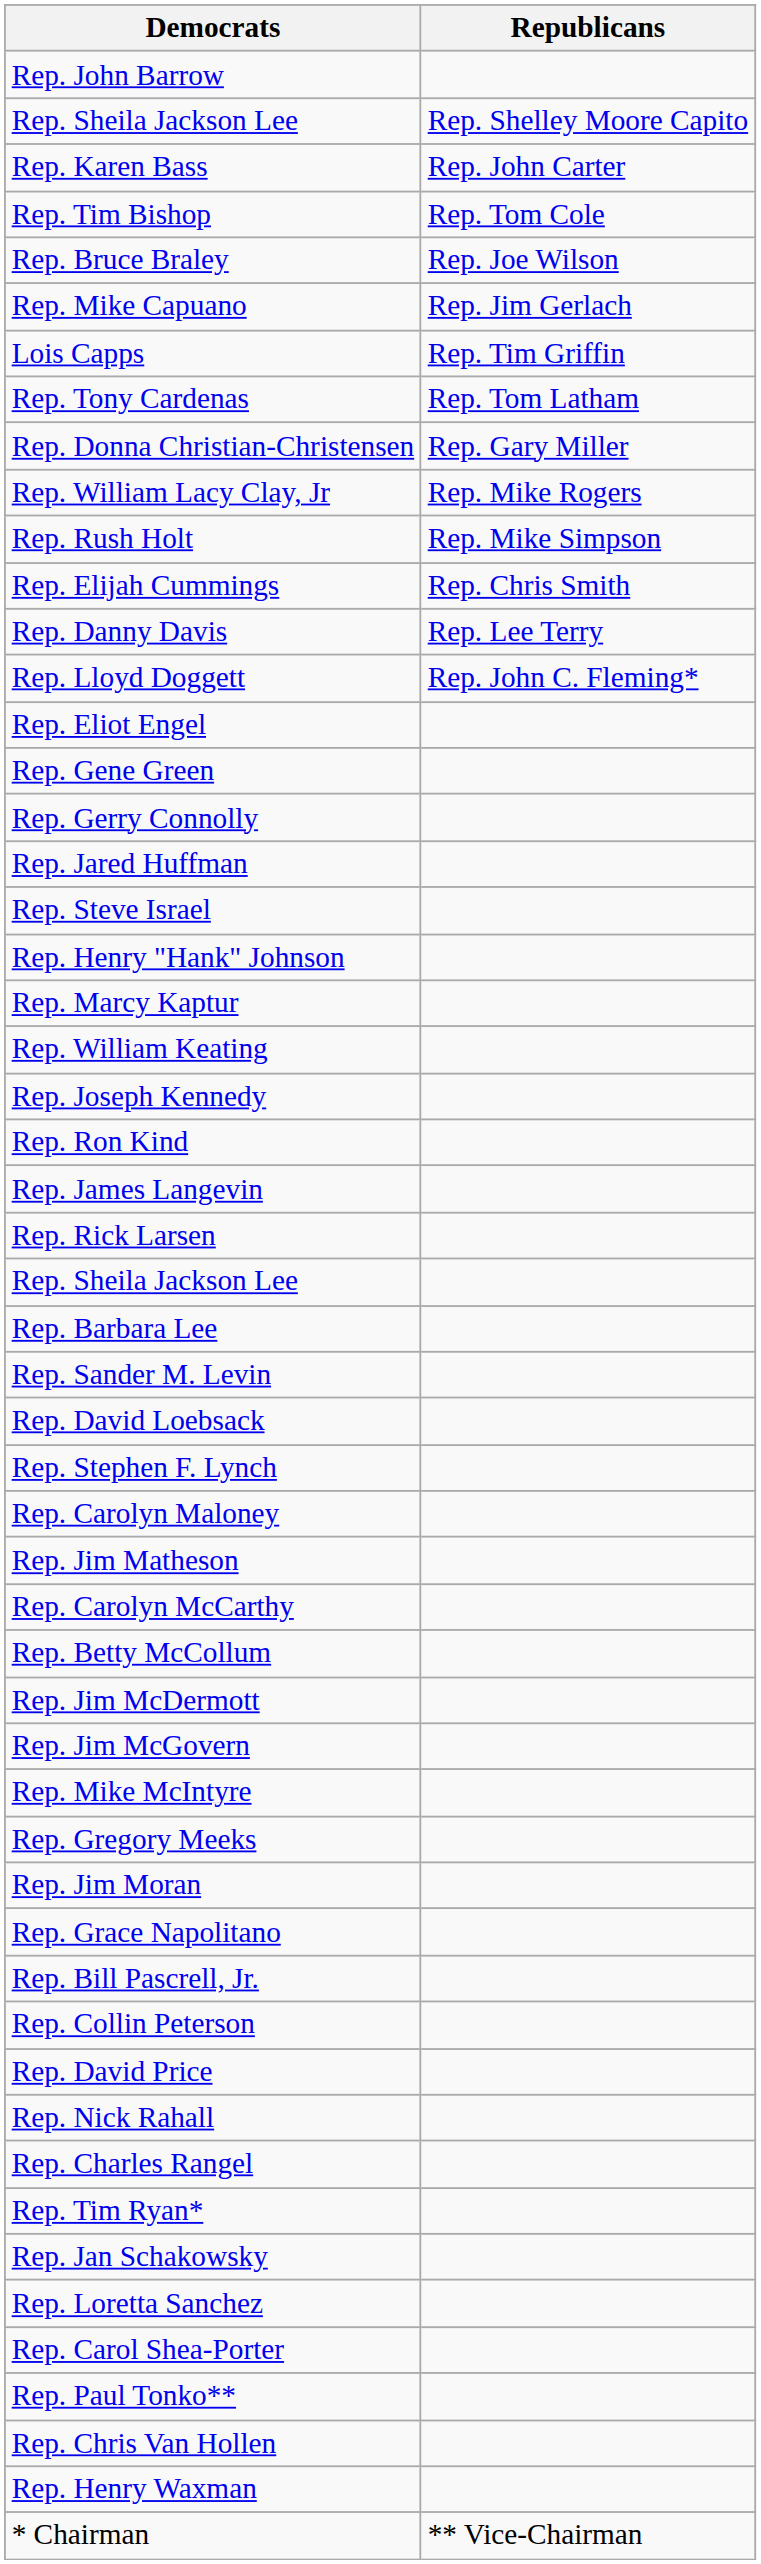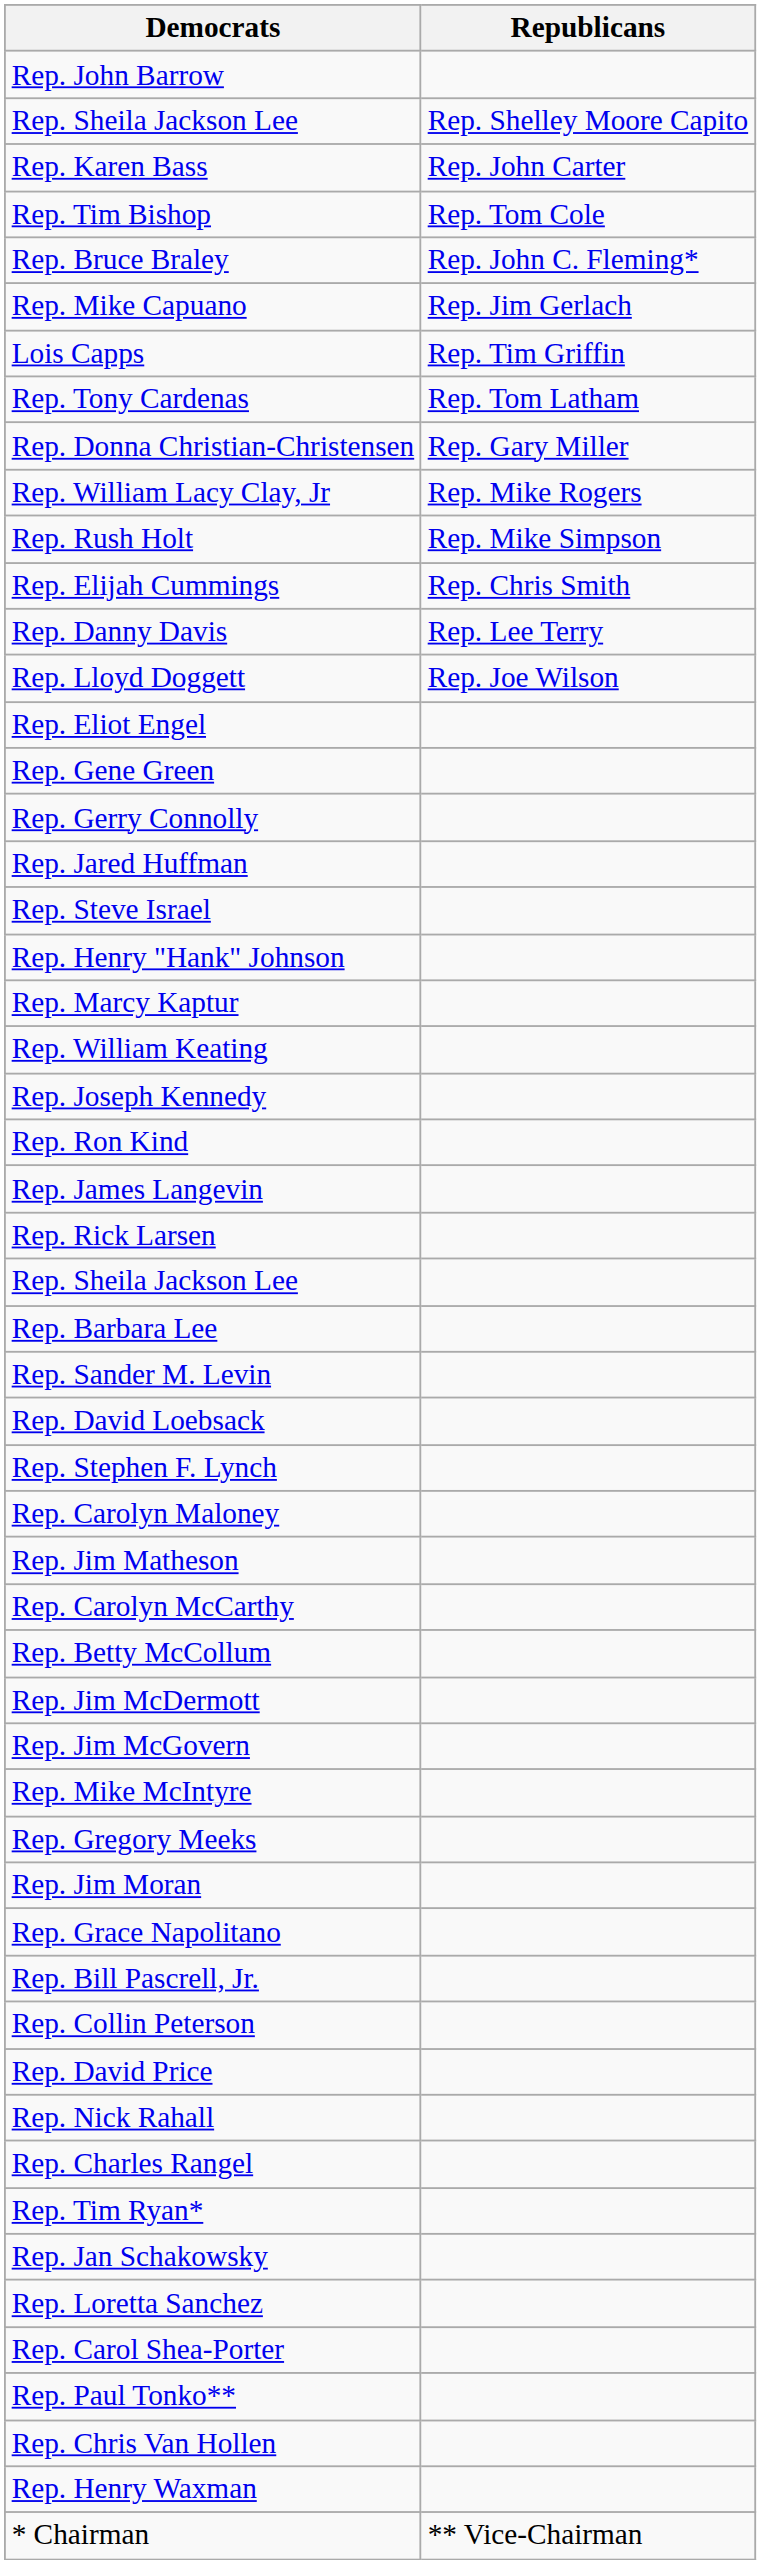(523, 259) Rep. Joe Wilson -> (563, 259) Rep. John C. Fleming*
(563, 677) Rep. John C. Fleming* -> (523, 677) Rep. Joe Wilson
